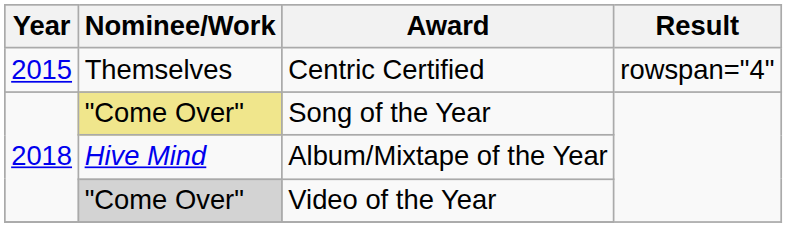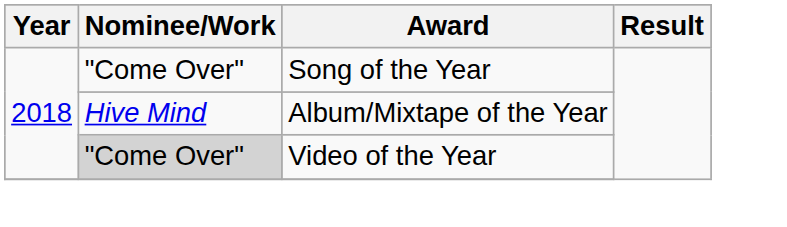- row: (386, 69)
(164, 112) khaki background -> (164, 69) no background
